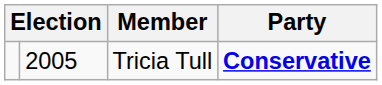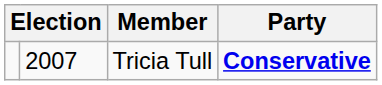(51, 60) 2005 -> (51, 60) 2007
